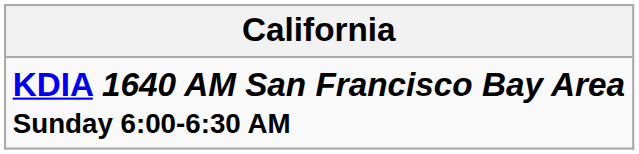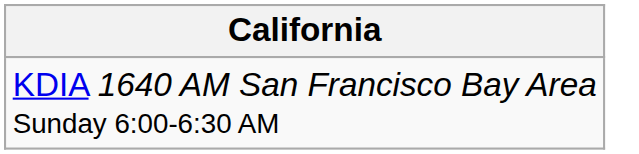(319, 102) bold -> (305, 102) normal
